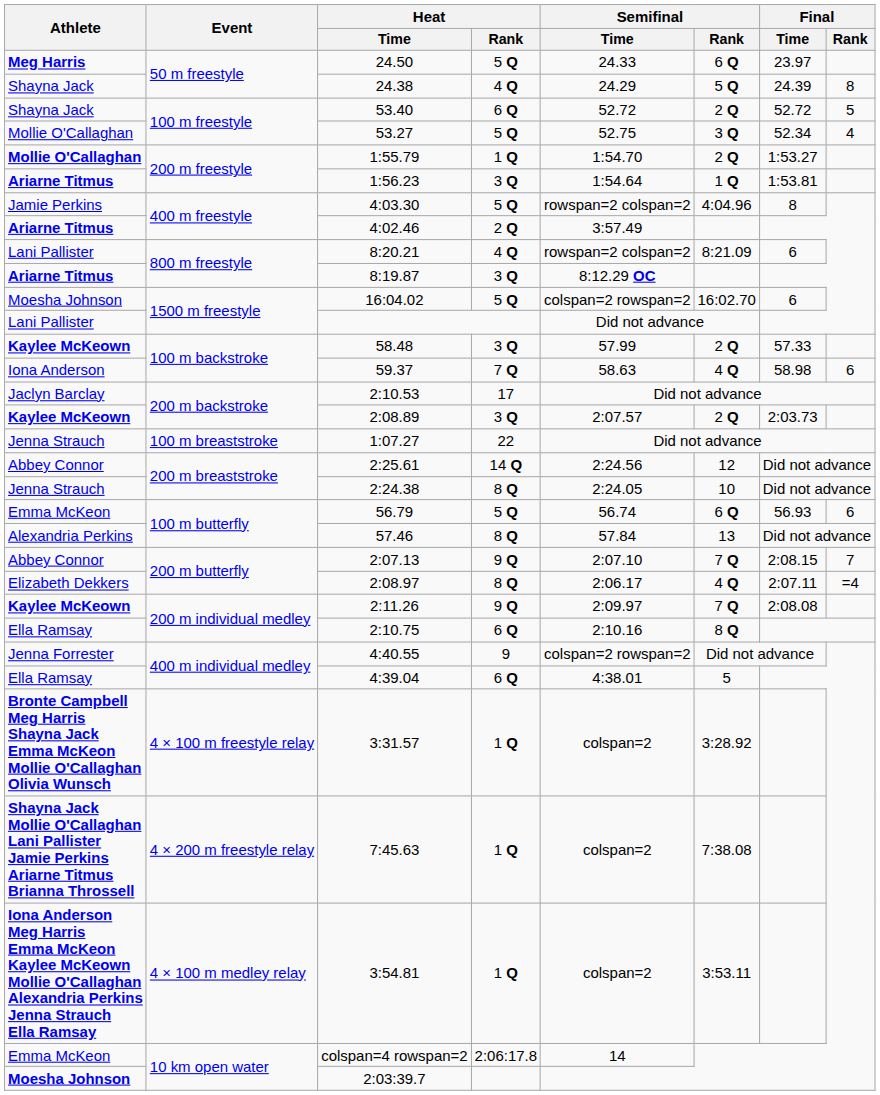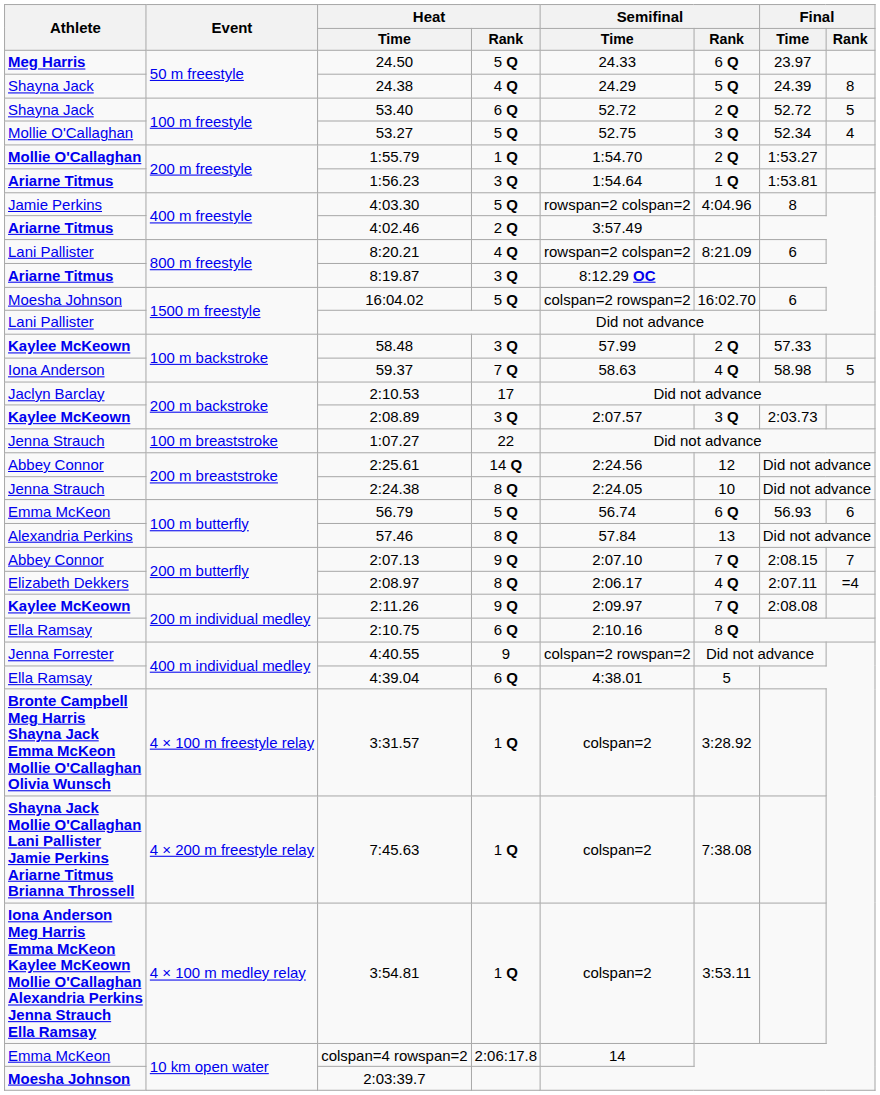(850, 370) 6 -> (850, 370) 5
(727, 418) 2 Q -> (727, 418) 3 Q
